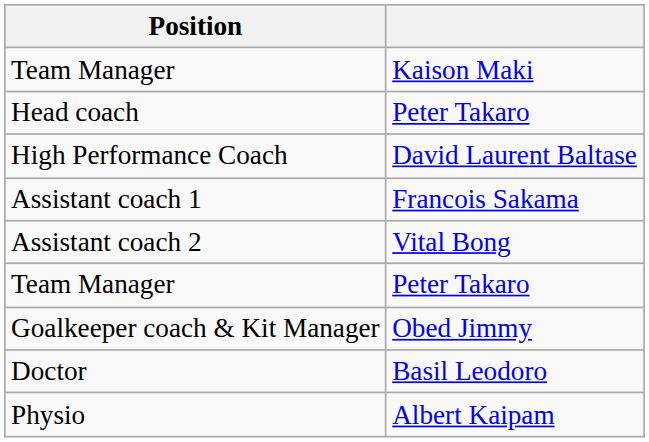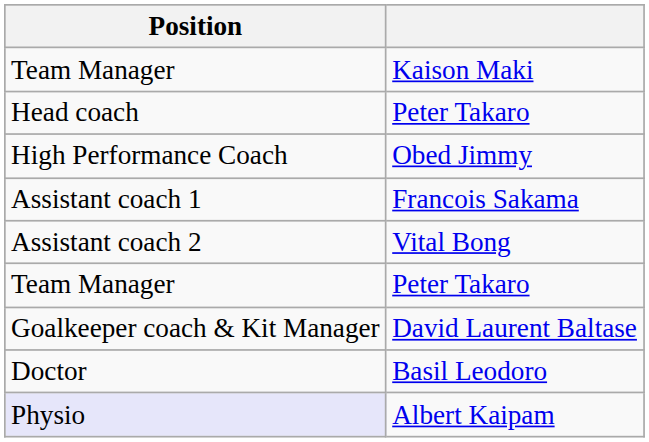(515, 155) David Laurent Baltase -> (462, 155) Obed Jimmy
(462, 328) Obed Jimmy -> (515, 328) David Laurent Baltase
(48, 414) no background -> (48, 414) lavender background
